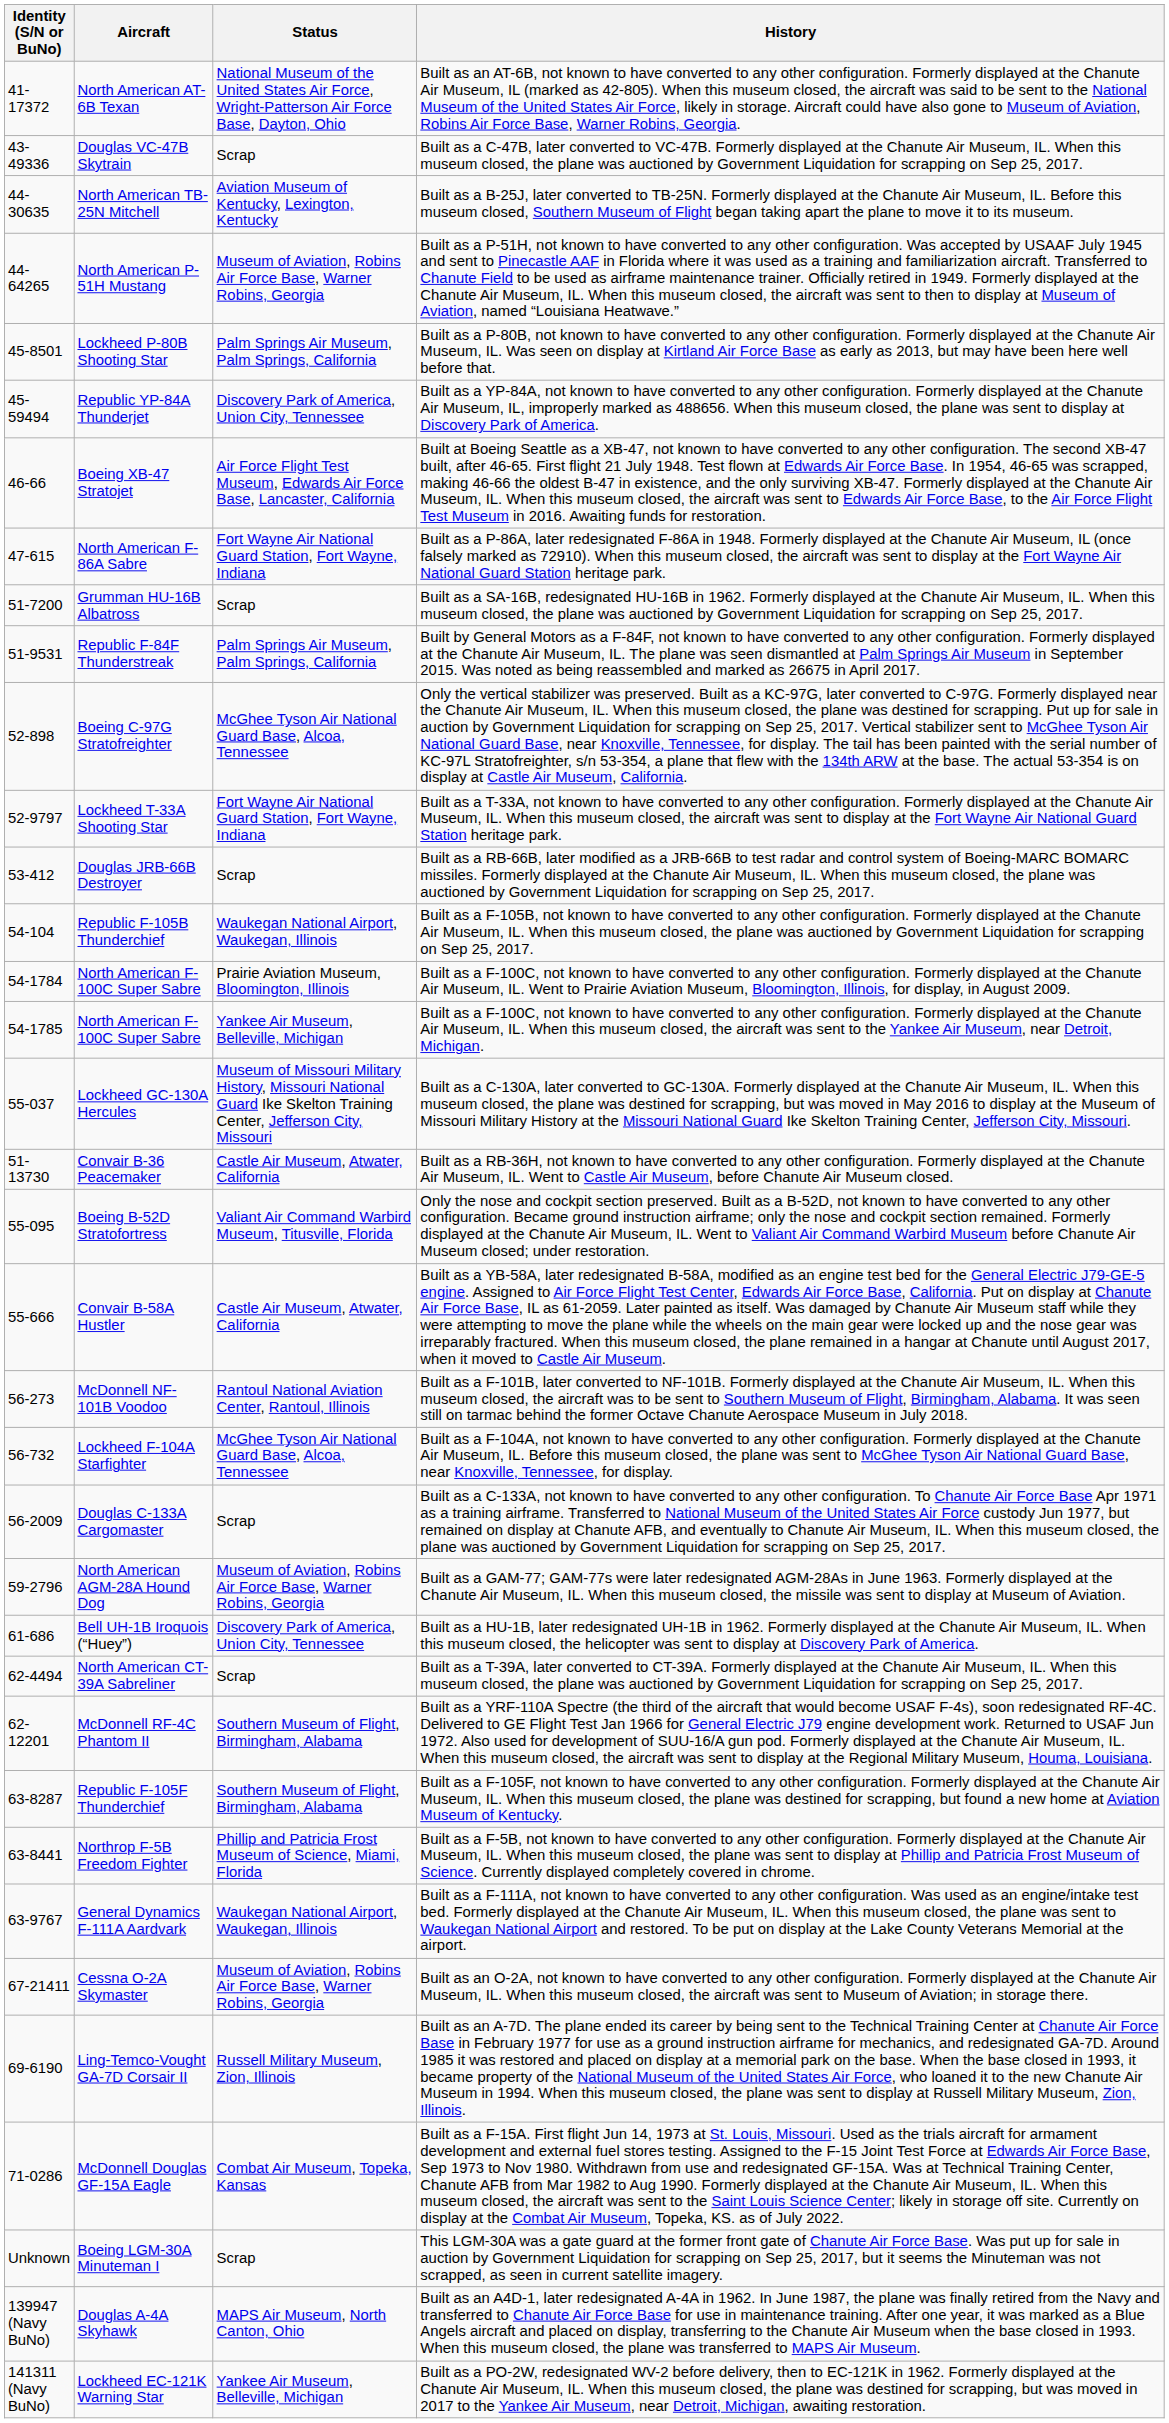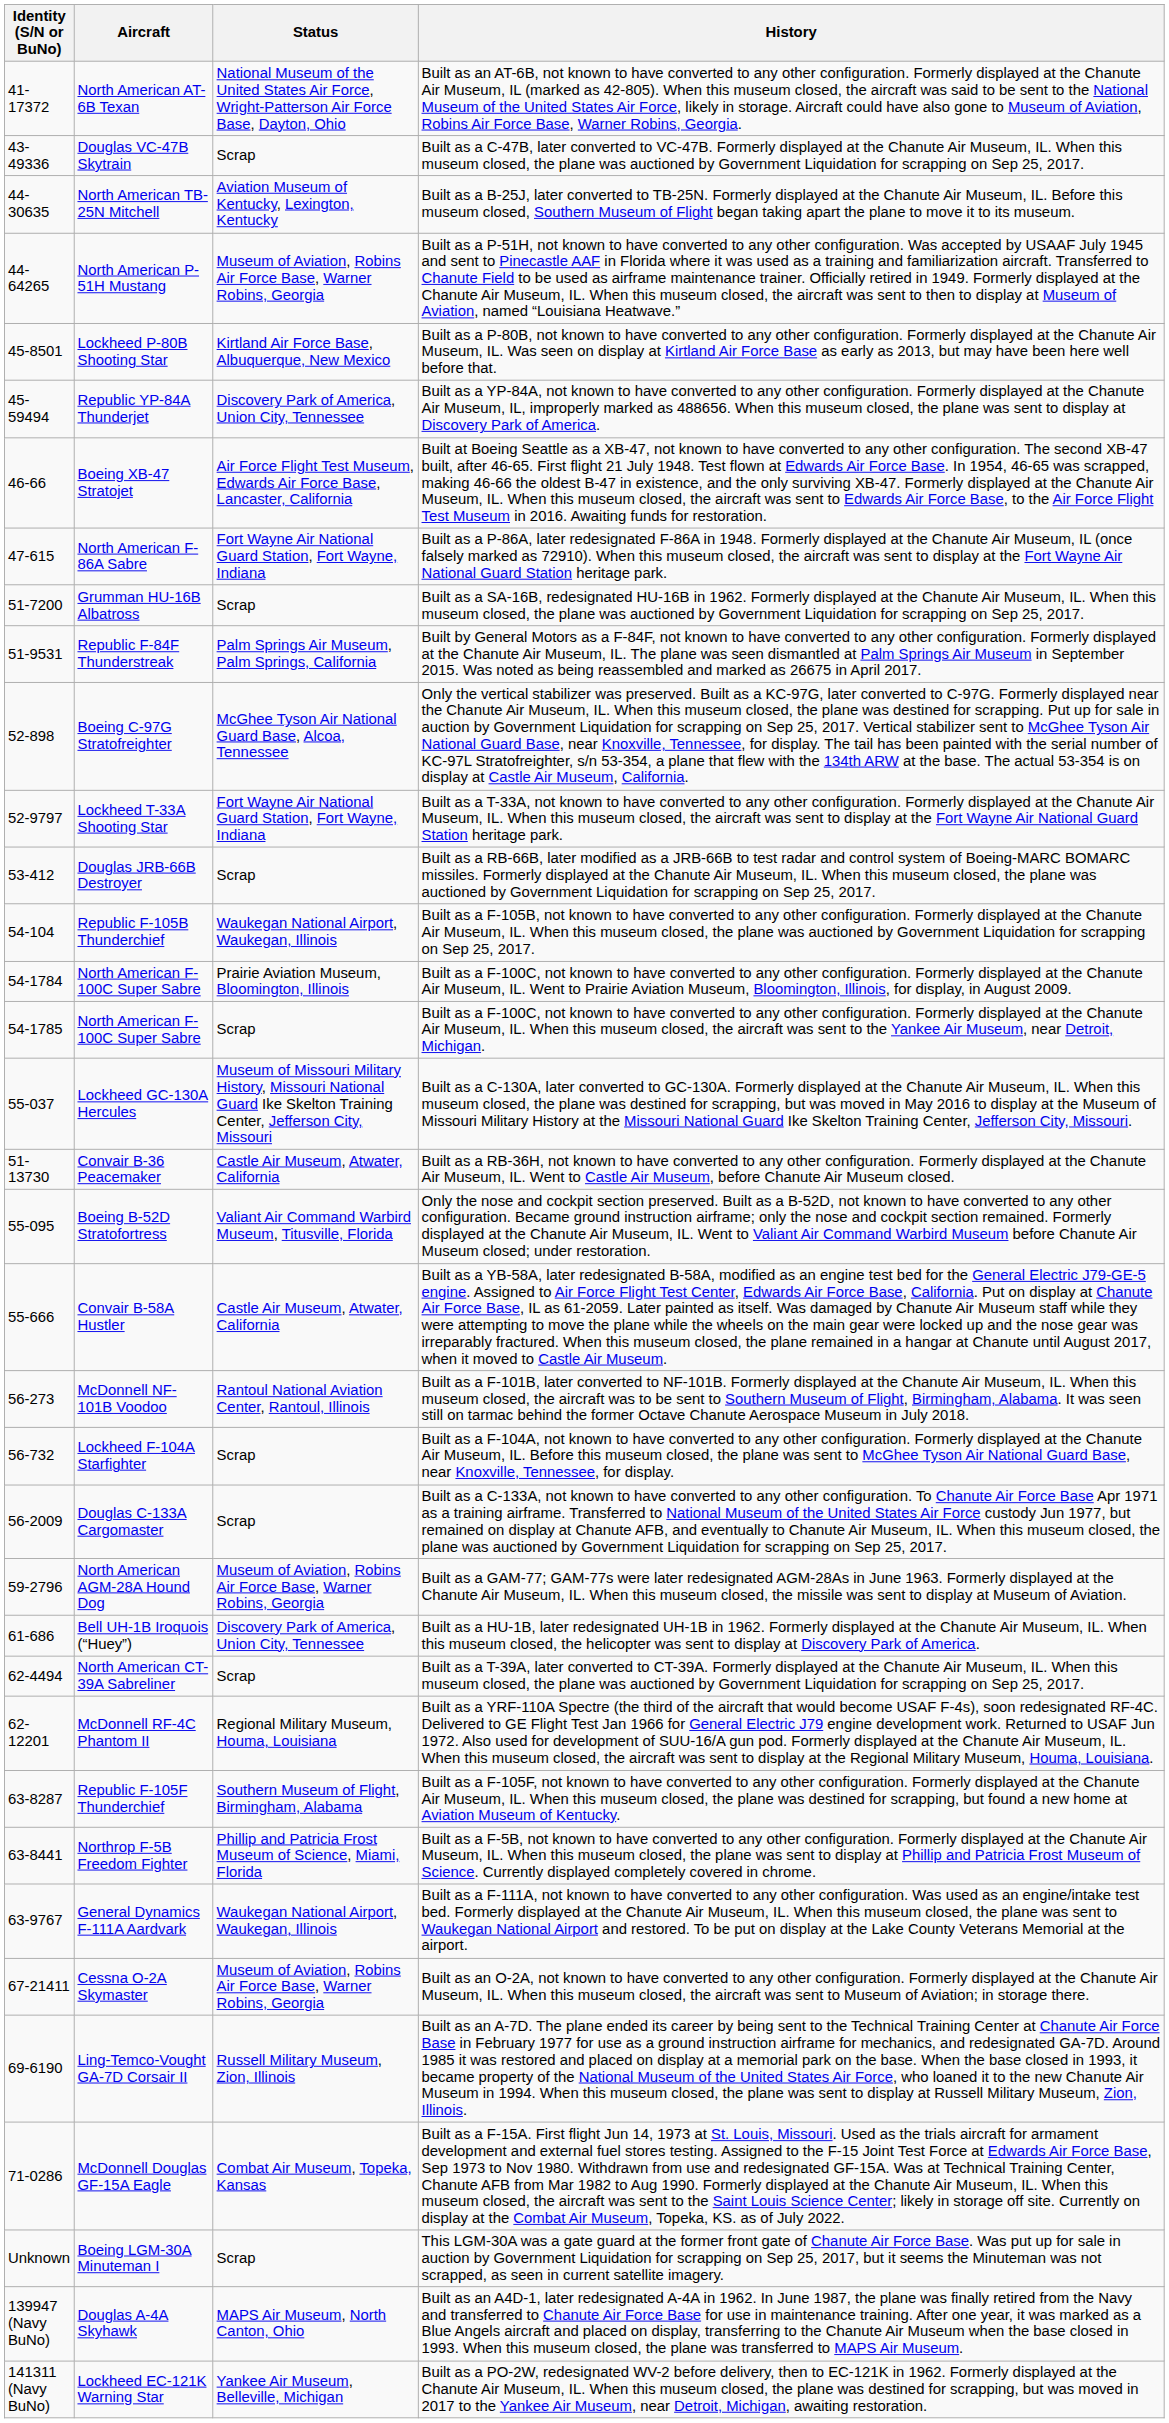(304, 351) Palm Springs Air Museum, Palm Springs, California -> (303, 351) Kirtland Air Force Base, Albuquerque, New Mexico
(285, 1029) Yankee Air Museum, Belleville, Michigan -> (236, 1029) Scrap
(307, 1456) McGhee Tyson Air National Guard Base, Alcoa, Tennessee -> (236, 1456) Scrap
(308, 1733) Southern Museum of Flight, Birmingham, Alabama -> (304, 1733) Regional Military Museum, Houma, Louisiana
